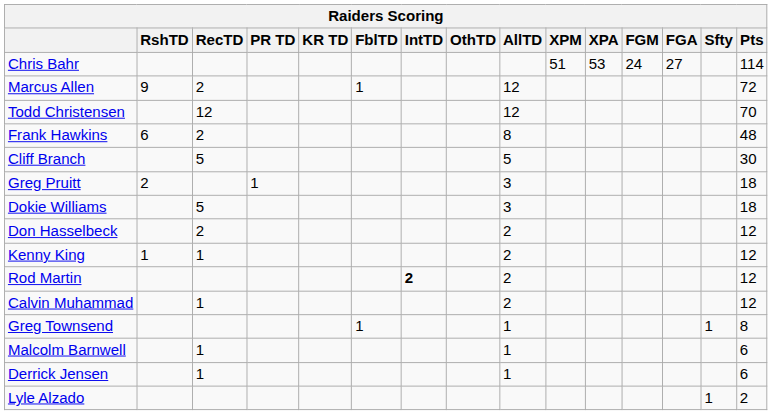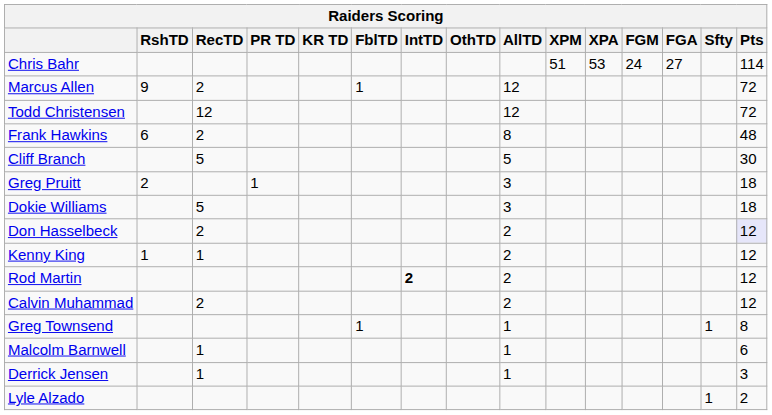(748, 111) 70 -> (748, 111) 72
(748, 231) no background -> (748, 231) lavender background
(200, 302) 1 -> (200, 302) 2
(744, 374) 6 -> (744, 374) 3
